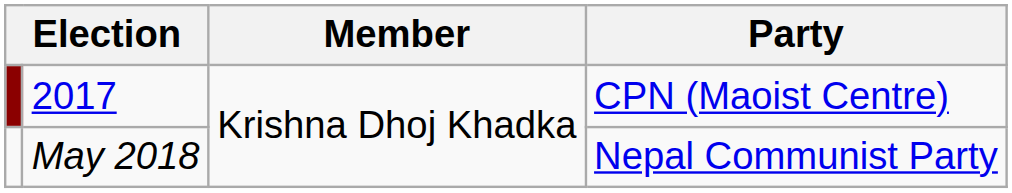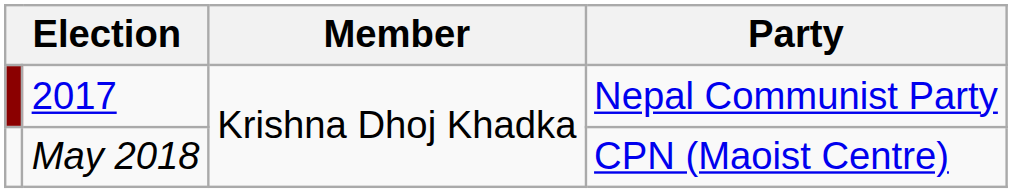(772, 95) CPN (Maoist Centre) -> (796, 95) Nepal Communist Party
(796, 156) Nepal Communist Party -> (772, 156) CPN (Maoist Centre)
